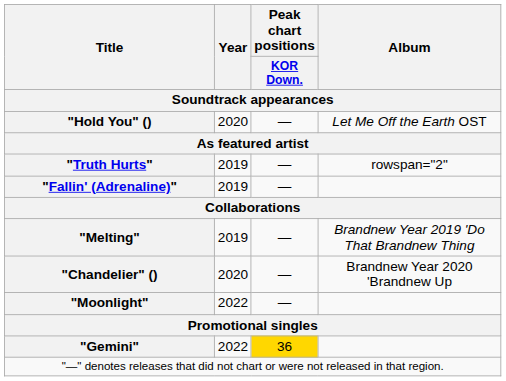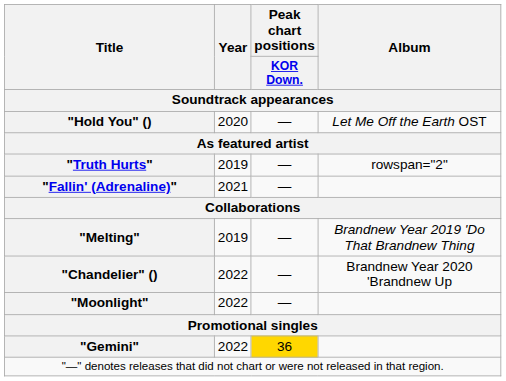(233, 186) 2019 -> (233, 186) 2021
(233, 274) 2020 -> (233, 274) 2022
